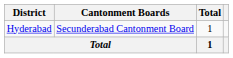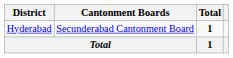(210, 28) normal -> (210, 28) bold
